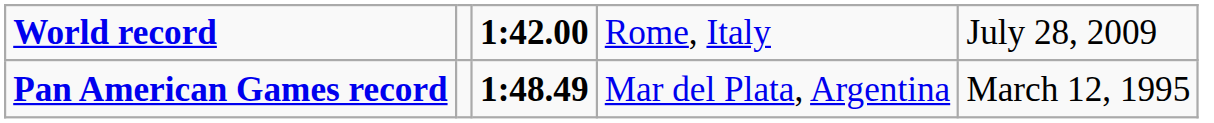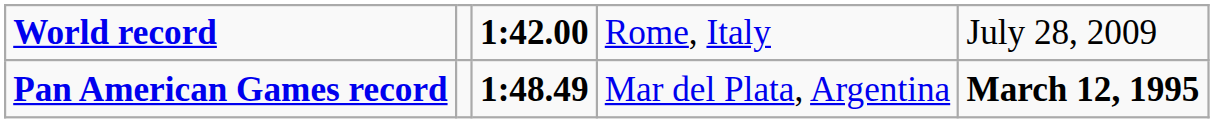(1078, 88) normal -> (1083, 88) bold
